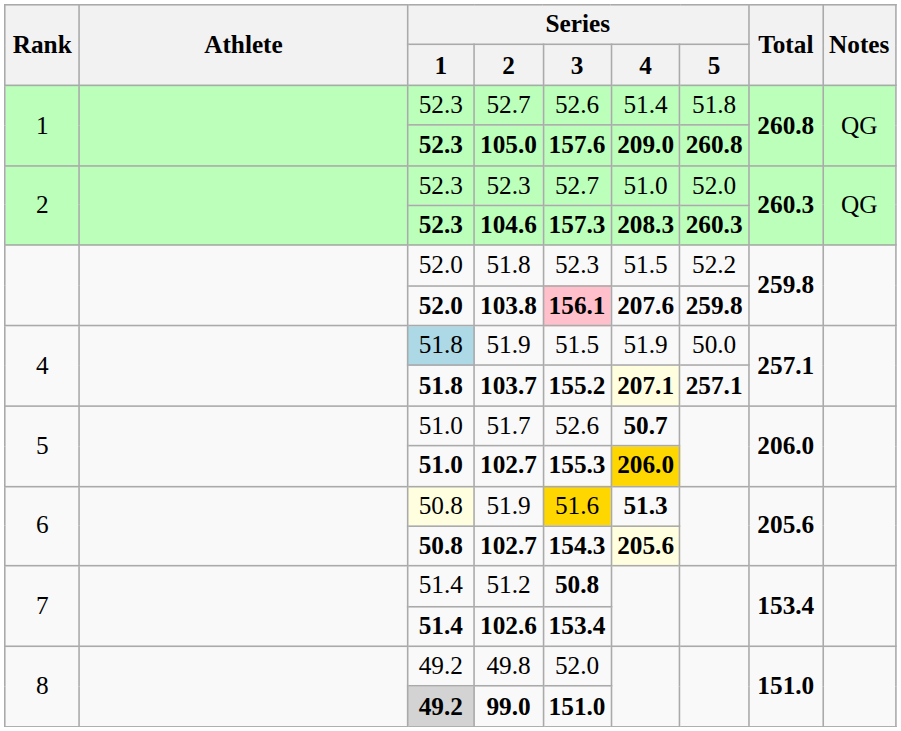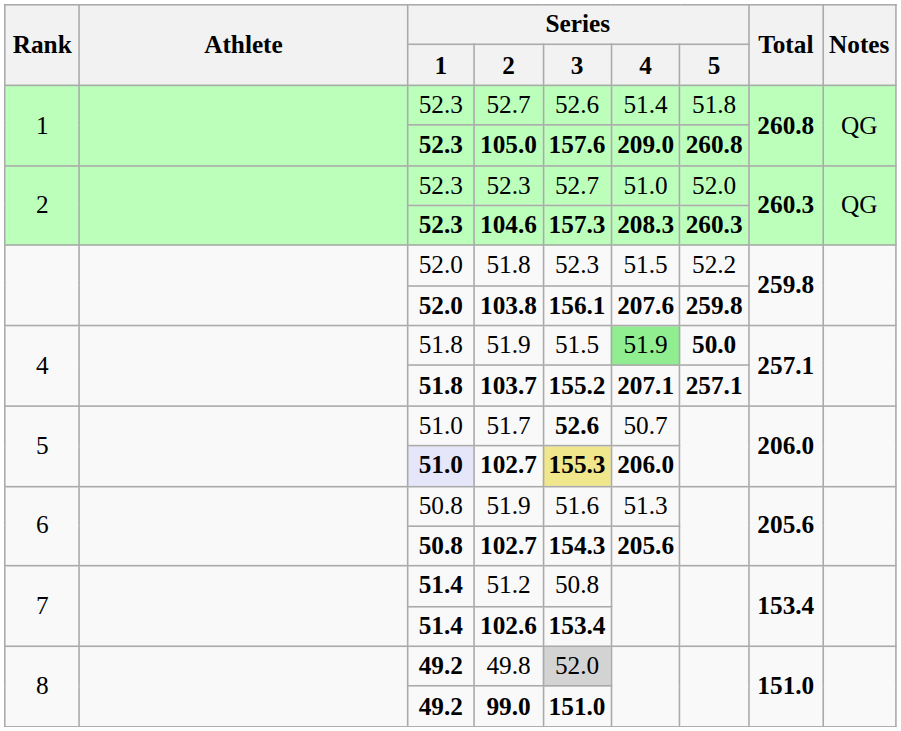(577, 305) pink background -> (577, 305) no background
(441, 345) lightblue background -> (441, 345) no background
(646, 345) no background -> (646, 345) lightgreen background
(714, 345) normal -> (714, 345) bold
(646, 385) lightyellow background -> (646, 385) no background
(577, 425) normal -> (577, 425) bold
(646, 425) bold -> (646, 425) normal
(441, 465) no background -> (441, 465) lavender background
(577, 465) no background -> (577, 465) khaki background
(646, 465) gold background -> (646, 465) no background
(441, 505) lightyellow background -> (441, 505) no background
(577, 505) gold background -> (577, 505) no background
(646, 505) bold -> (646, 505) normal
(646, 545) lightyellow background -> (646, 545) no background
(441, 585) normal -> (441, 585) bold
(577, 585) bold -> (577, 585) normal
(441, 666) normal -> (441, 666) bold
(577, 666) no background -> (577, 666) lightgrey background
(441, 706) lightgrey background -> (441, 706) no background
